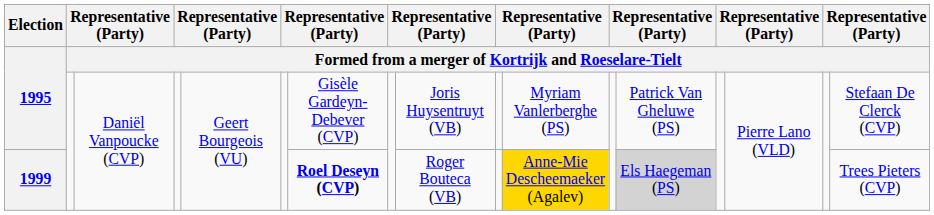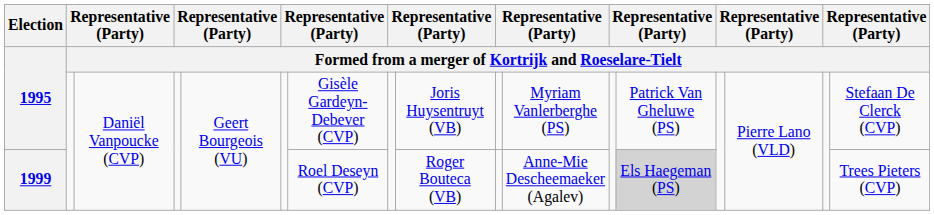(338, 179) bold -> (338, 179) normal
(555, 179) gold background -> (555, 179) no background
